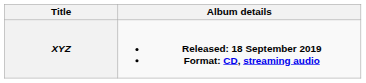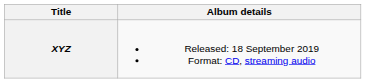(239, 55) bold -> (239, 55) normal
